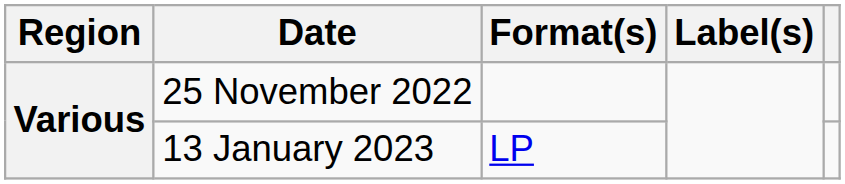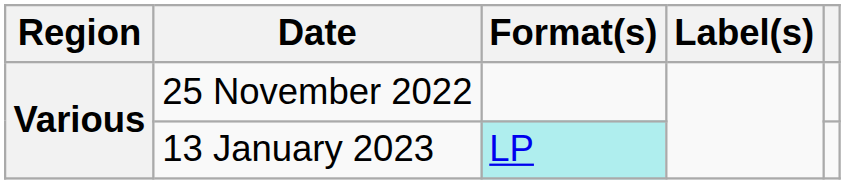(512, 149) no background -> (512, 149) paleturquoise background
